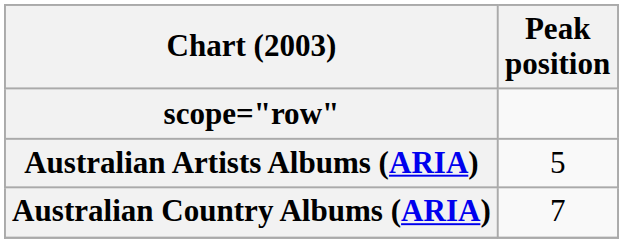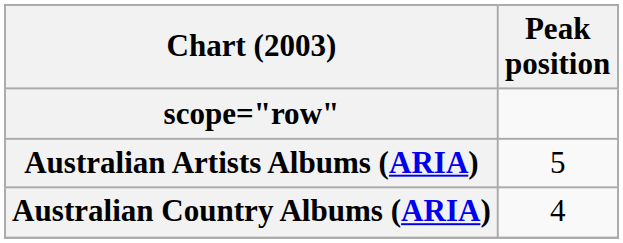(558, 211) 7 -> (558, 211) 4
